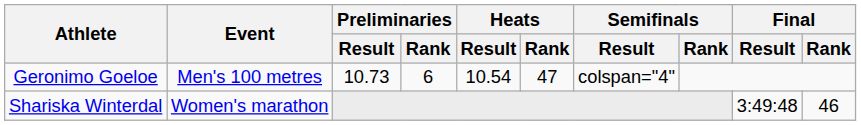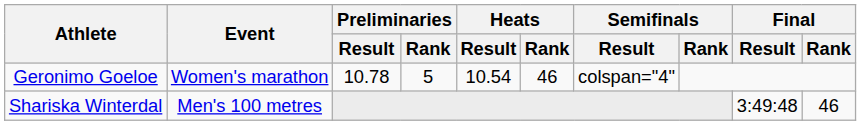(250, 77) Men's 100 metres -> (250, 77) Women's marathon
(366, 77) 10.73 -> (366, 77) 10.78
(428, 77) 6 -> (428, 77) 5
(547, 77) 47 -> (547, 77) 46
(250, 106) Women's marathon -> (250, 106) Men's 100 metres
